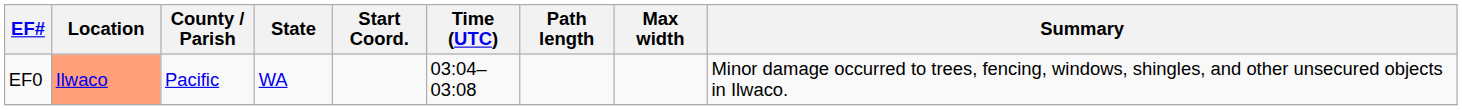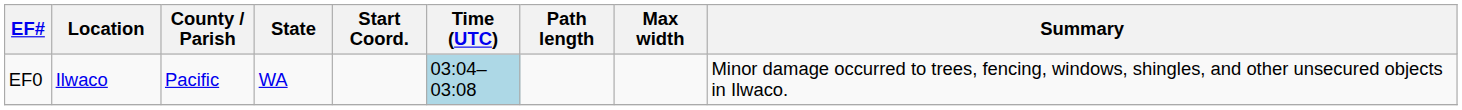(82, 79) lightsalmon background -> (82, 79) no background
(459, 79) no background -> (459, 79) lightblue background
